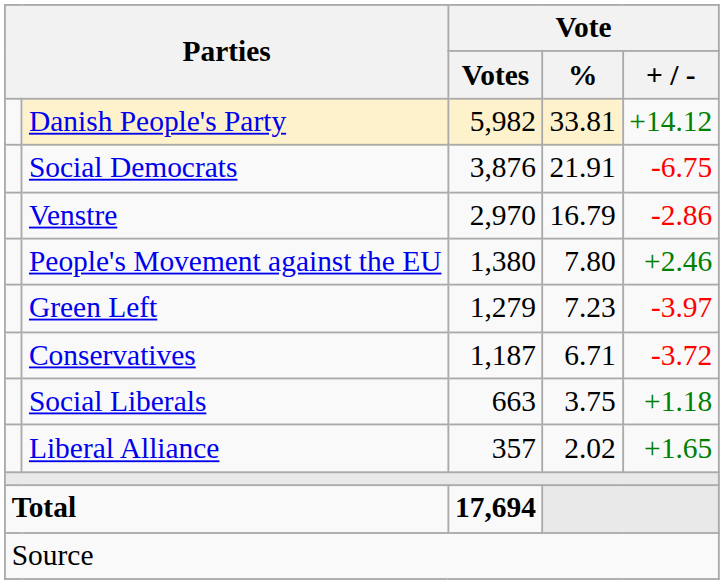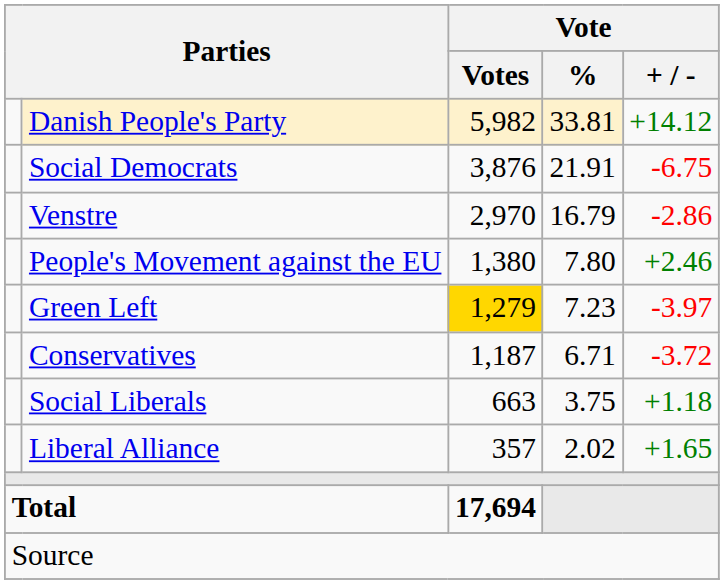(503, 307) no background -> (503, 307) gold background
